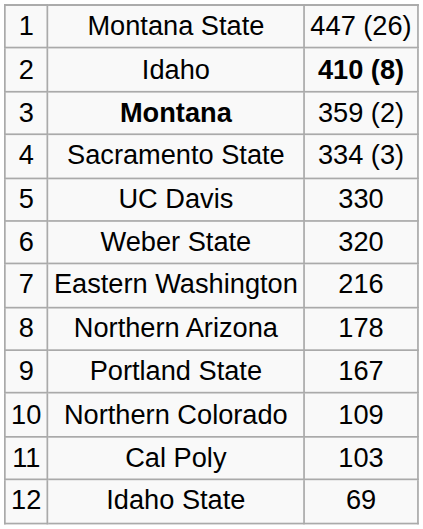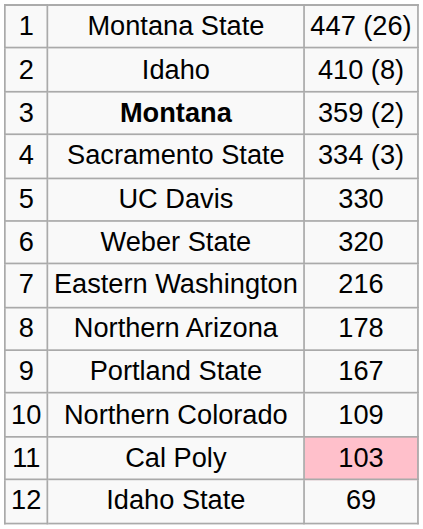(361, 69) bold -> (361, 69) normal
(361, 457) no background -> (361, 457) pink background
